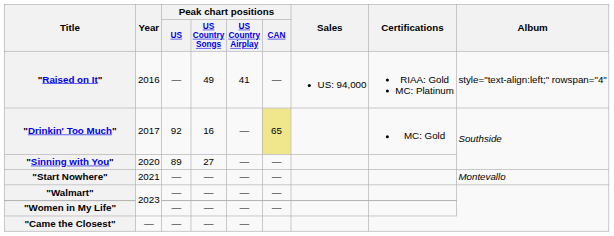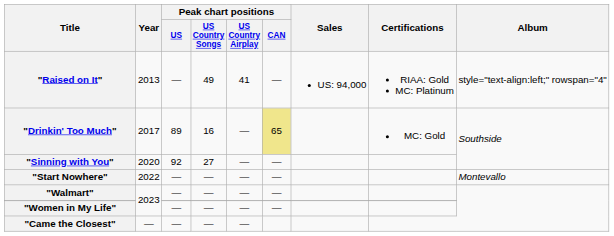(149, 79) 2016 -> (149, 79) 2013
(176, 131) 92 -> (176, 131) 89
(176, 162) 89 -> (176, 162) 92
(149, 177) 2021 -> (149, 177) 2022
